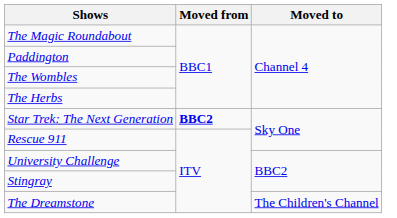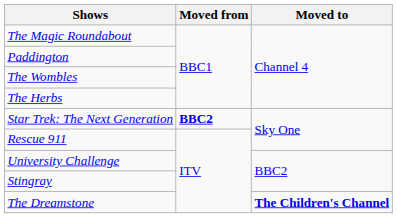(317, 202) normal -> (322, 202) bold
